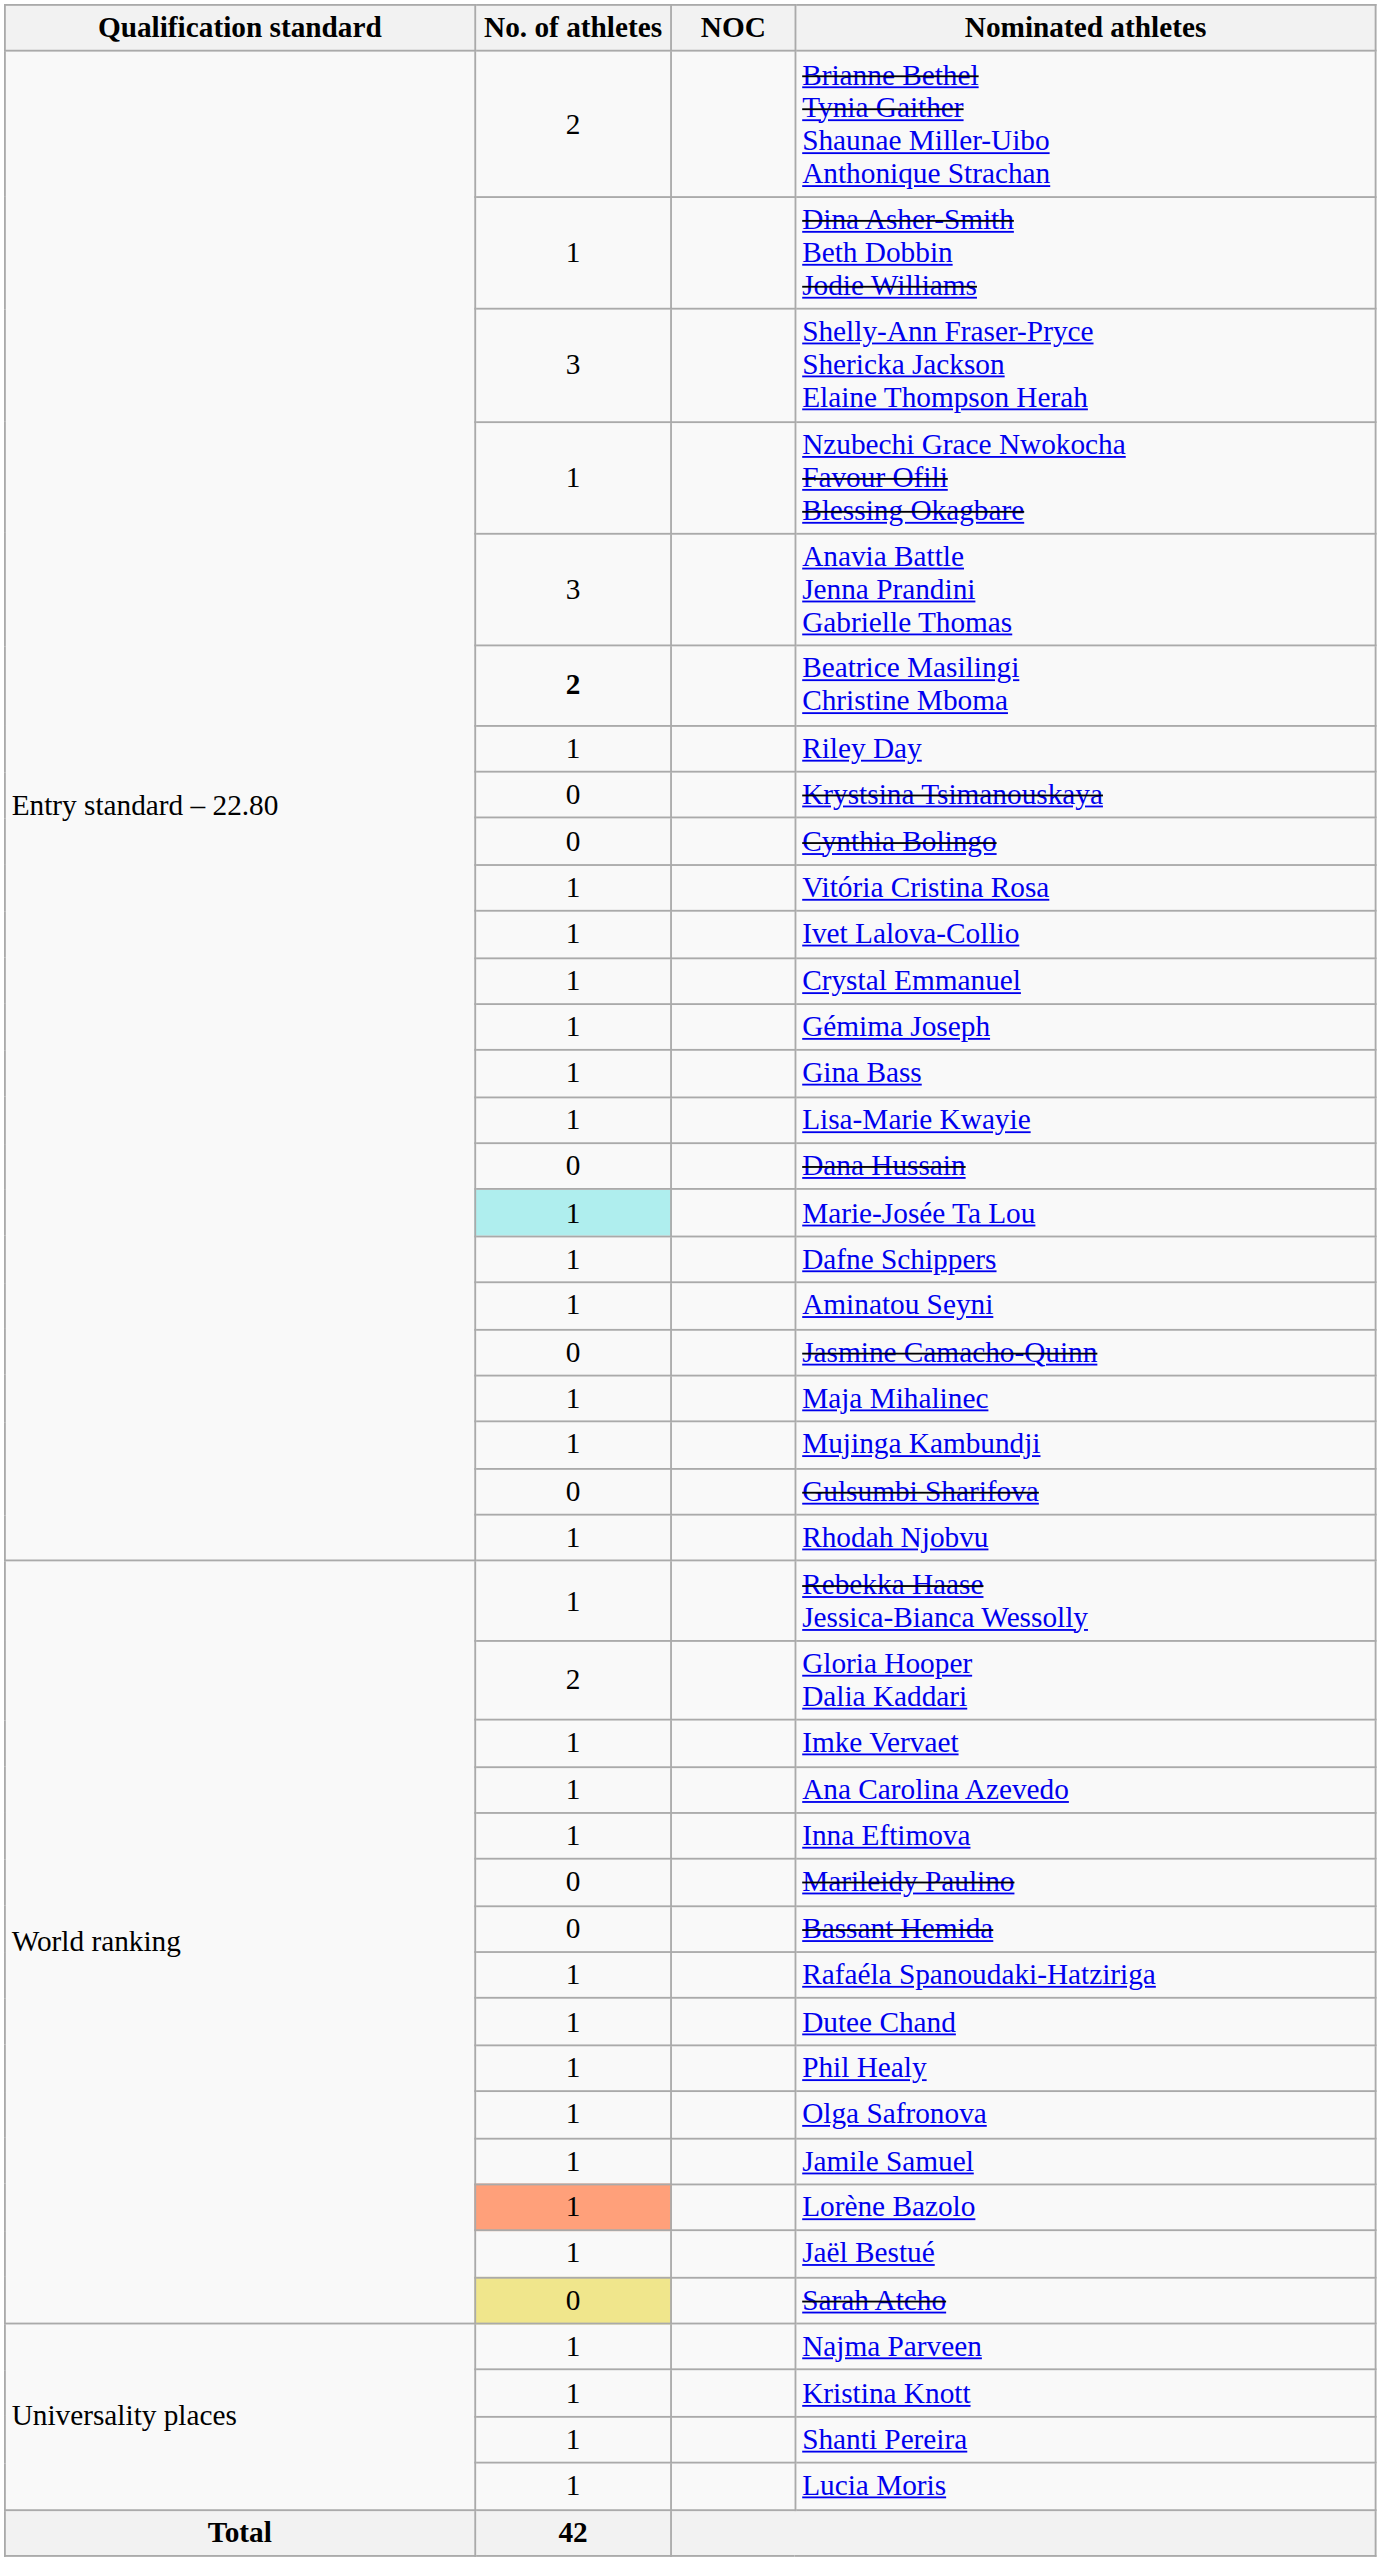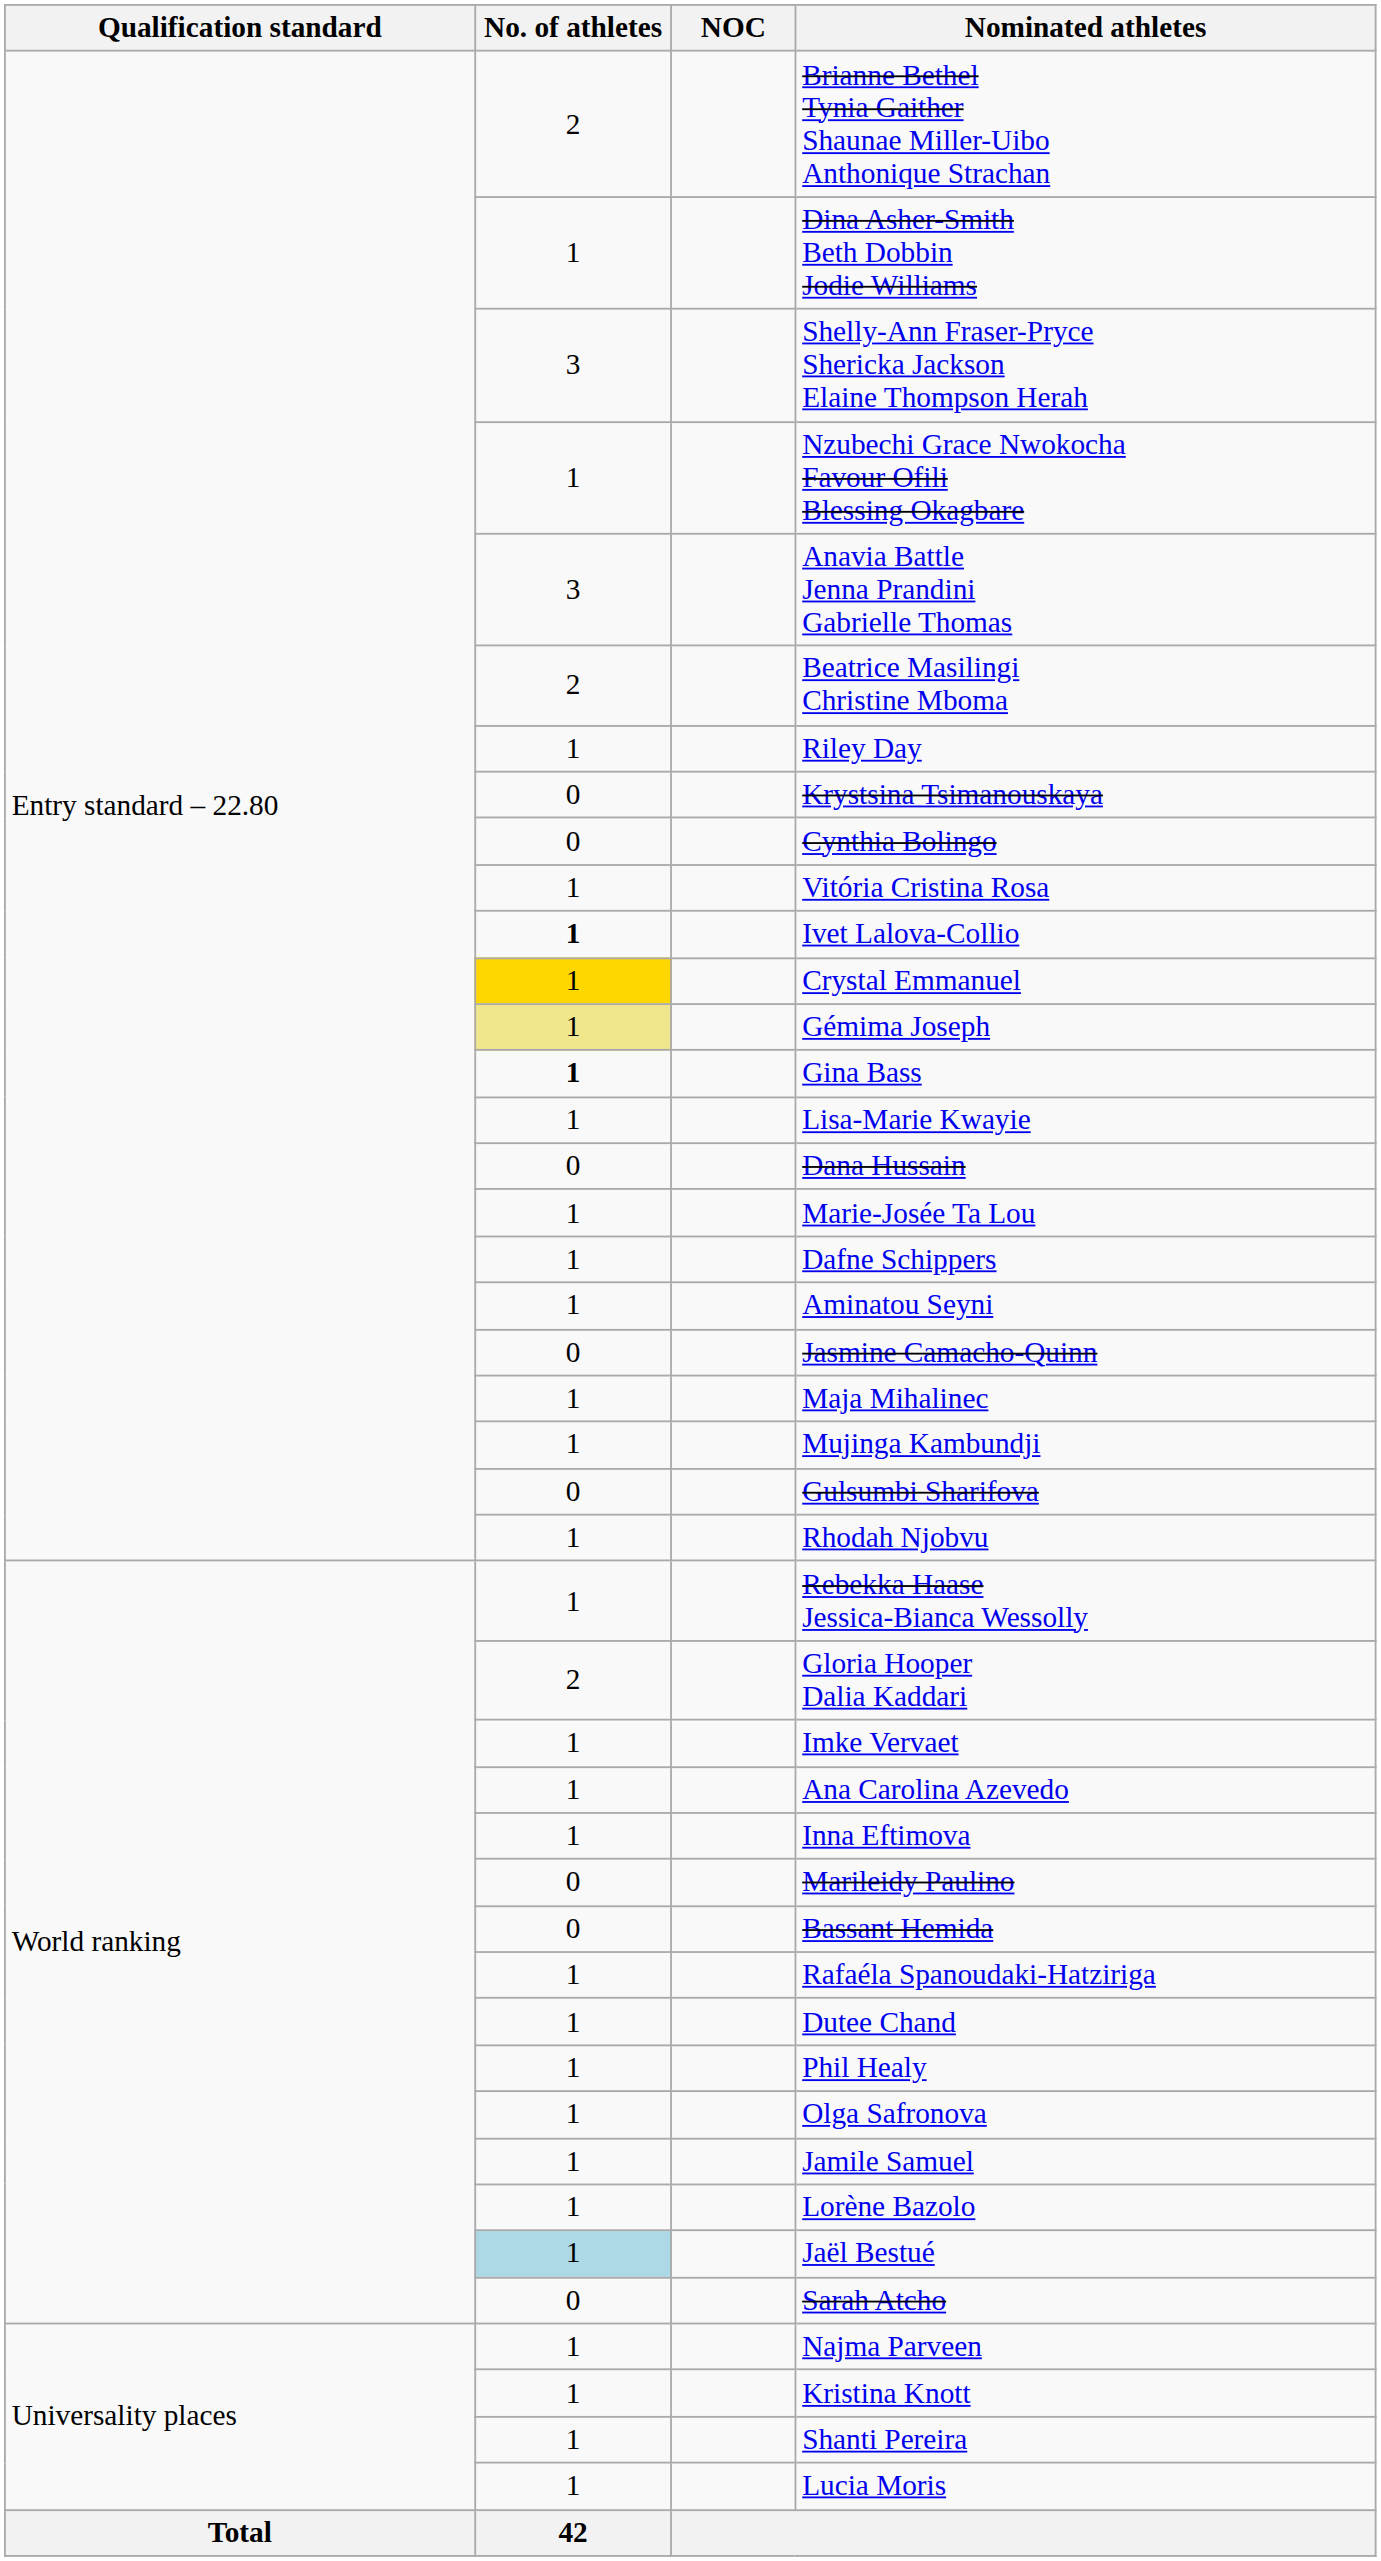(573, 685) bold -> (573, 685) normal
(573, 933) normal -> (573, 933) bold
(573, 980) no background -> (573, 980) gold background
(573, 1026) no background -> (573, 1026) khaki background
(573, 1073) normal -> (573, 1073) bold
(573, 1212) paleturquoise background -> (573, 1212) no background
(573, 2207) lightsalmon background -> (573, 2207) no background
(573, 2253) no background -> (573, 2253) lightblue background
(573, 2299) khaki background -> (573, 2299) no background
